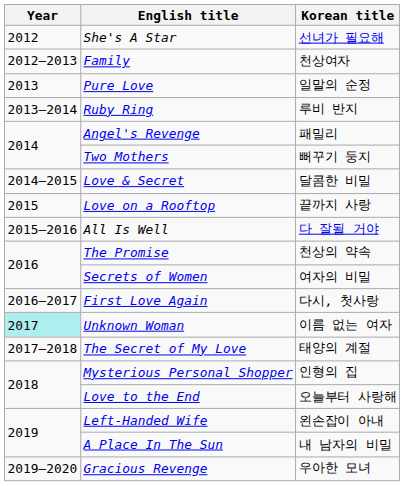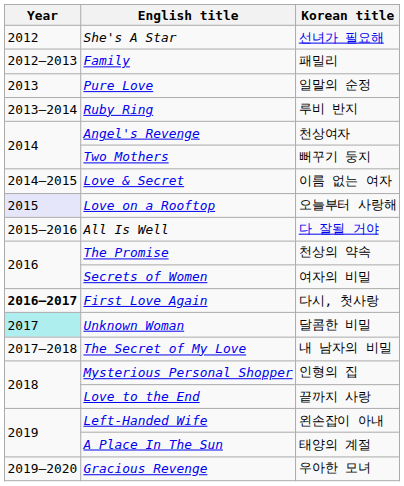(325, 61) 천상여자 -> (318, 61) 패밀리
(318, 133) 패밀리 -> (325, 133) 천상여자
(335, 181) 달콤한 비밀 -> (345, 181) 이름 없는 여자
(23, 205) no background -> (23, 205) lavender background
(335, 205) 끝까지 사랑 -> (348, 205) 오늘부터 사랑해
(42, 301) normal -> (42, 301) bold
(345, 324) 이름 없는 여자 -> (335, 324) 달콤한 비밀
(335, 348) 태양의 계절 -> (345, 348) 내 남자의 비밀
(348, 396) 오늘부터 사랑해 -> (335, 396) 끝까지 사랑
(345, 444) 내 남자의 비밀 -> (335, 444) 태양의 계절
